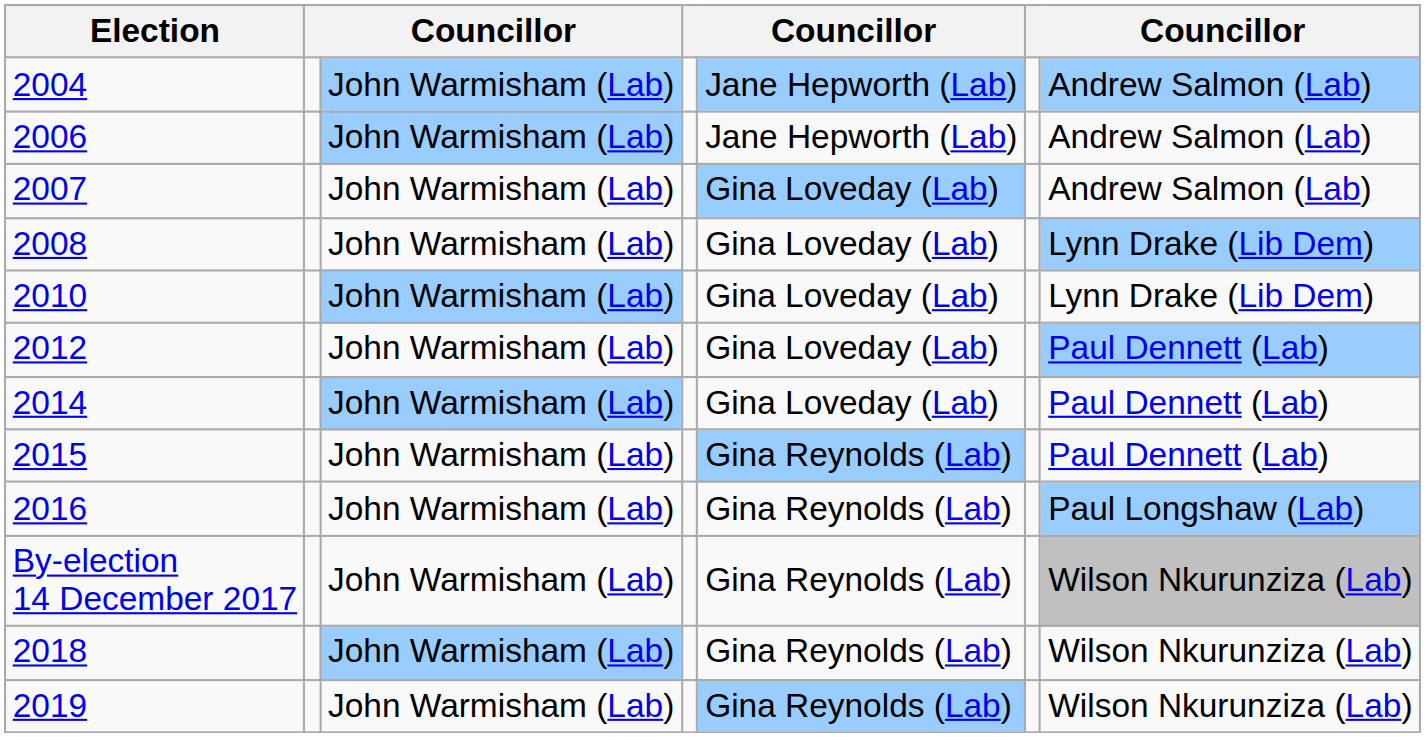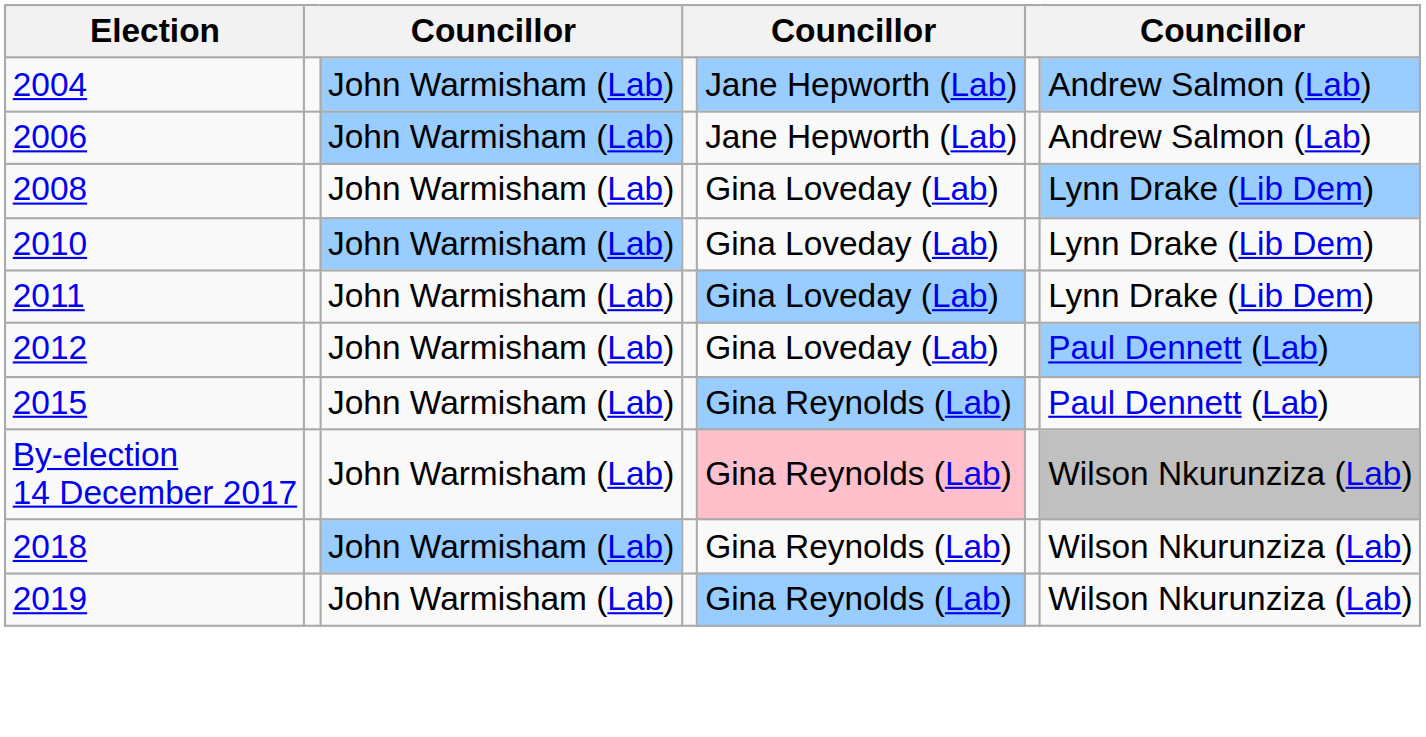- row: (50, 190)
+ row: (49, 296)
- row: (50, 402)
- row: (50, 508)
(858, 580) no background -> (858, 474) pink background
